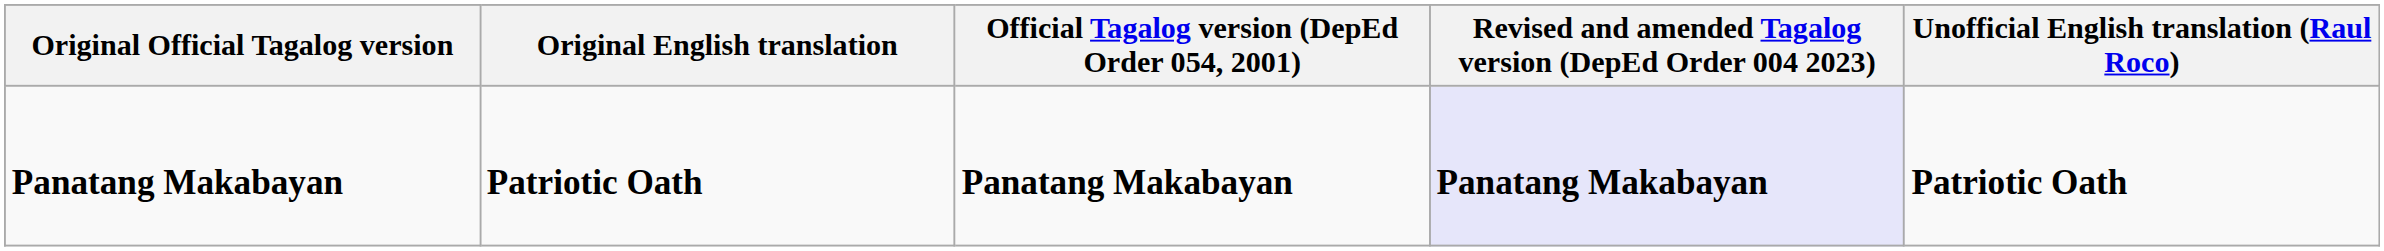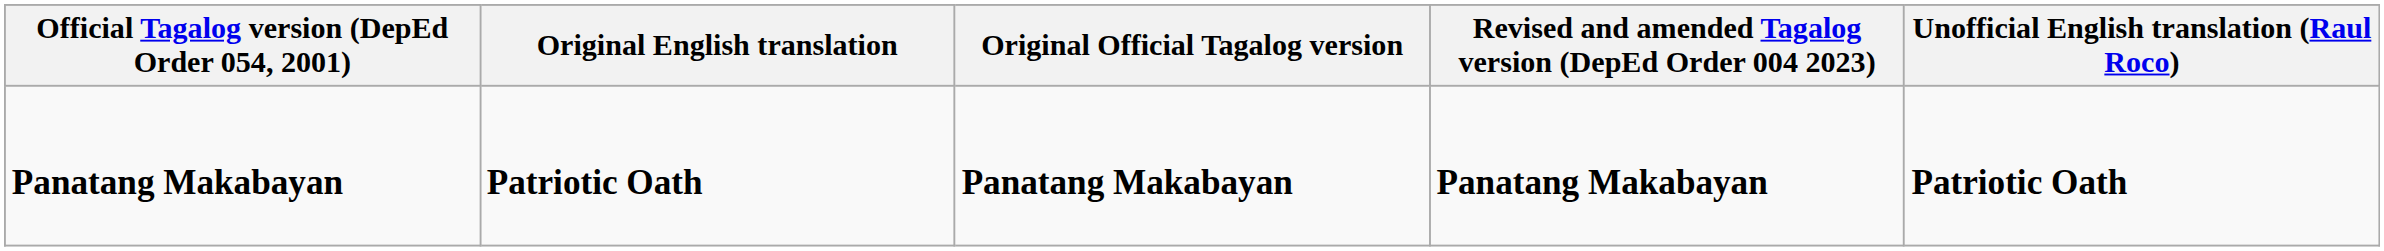columns swapped: (242, 45) <-> (1192, 45)
(1667, 183) lavender background -> (1667, 183) no background
